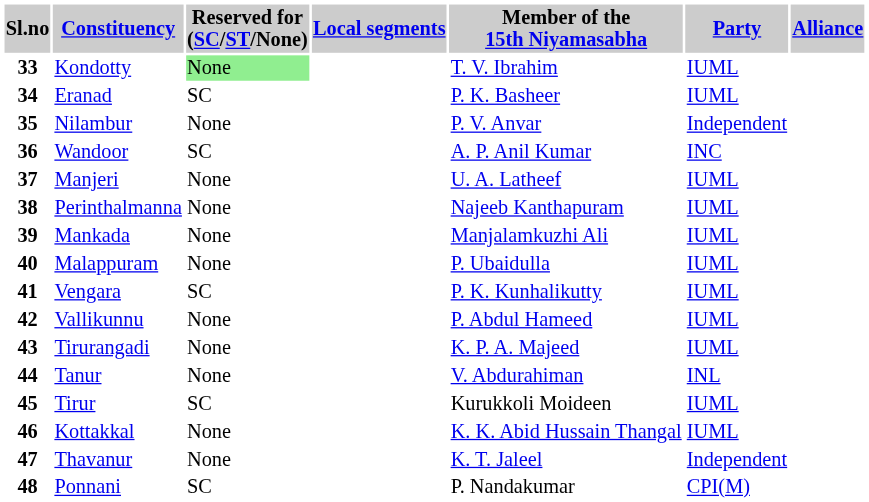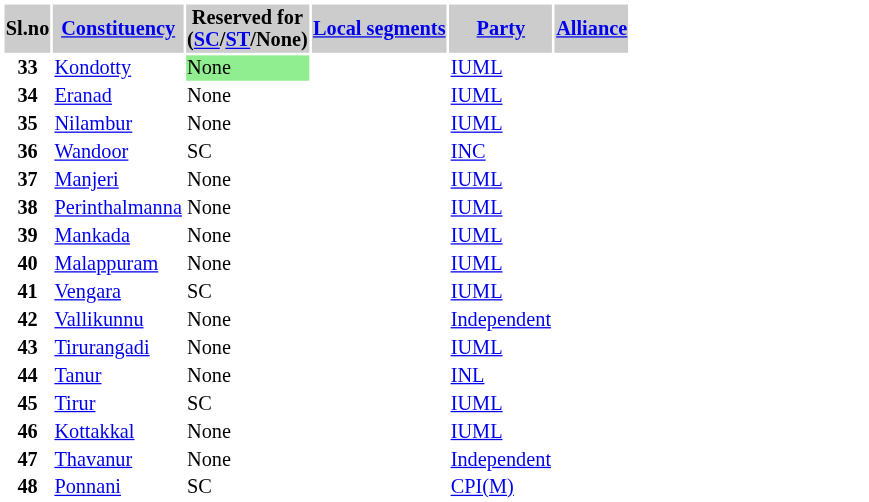- column: (566, 28)
(199, 95) SC -> (209, 95) None
(737, 123) Independent -> (477, 123) IUML
(713, 319) IUML -> (501, 319) Independent
